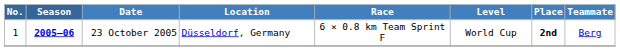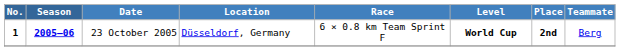(15, 33) normal -> (15, 33) bold
(491, 33) normal -> (491, 33) bold
